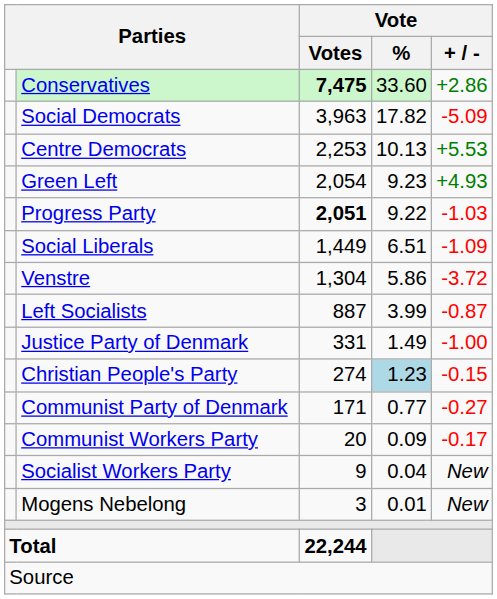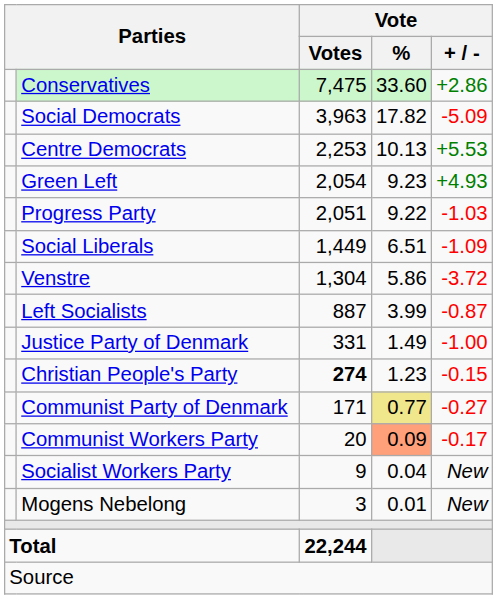(341, 85) bold -> (341, 85) normal
(341, 213) bold -> (341, 213) normal
(350, 375) normal -> (350, 375) bold
(407, 375) lightblue background -> (407, 375) no background
(407, 407) no background -> (407, 407) khaki background
(407, 439) no background -> (407, 439) lightsalmon background
